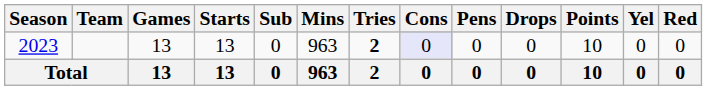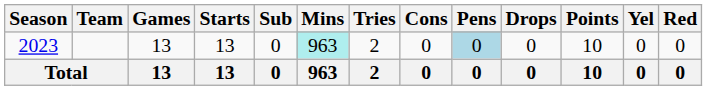(323, 45) no background -> (323, 45) paleturquoise background
(374, 45) bold -> (374, 45) normal
(426, 45) lavender background -> (426, 45) no background
(477, 45) no background -> (477, 45) lightblue background
